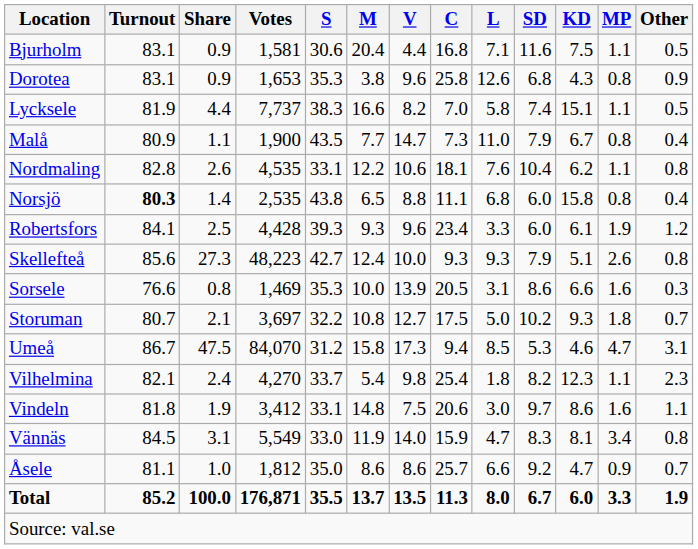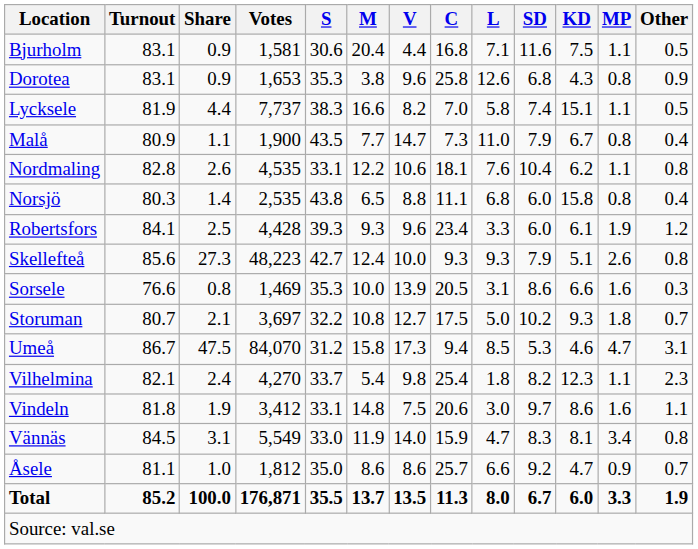(159, 199) bold -> (159, 199) normal
